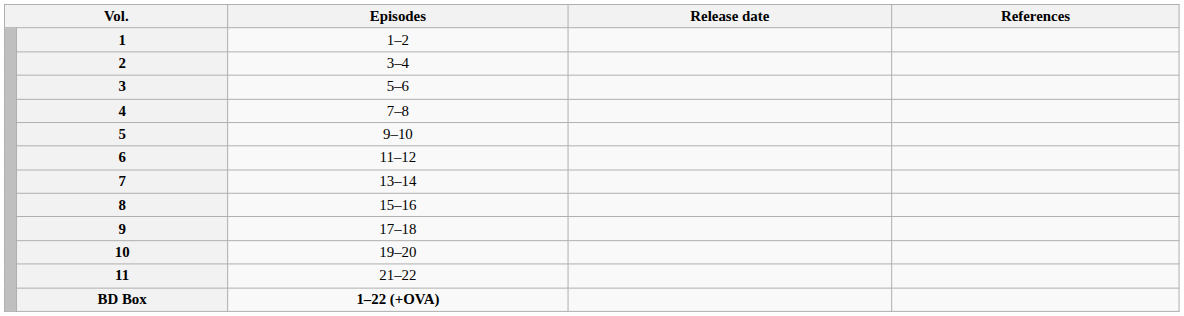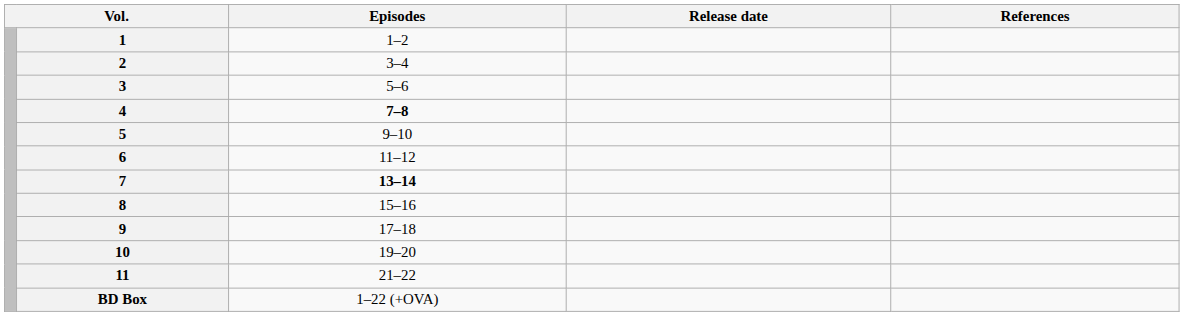(398, 110) normal -> (397, 110) bold
(398, 181) normal -> (397, 181) bold
(398, 299) bold -> (397, 299) normal
